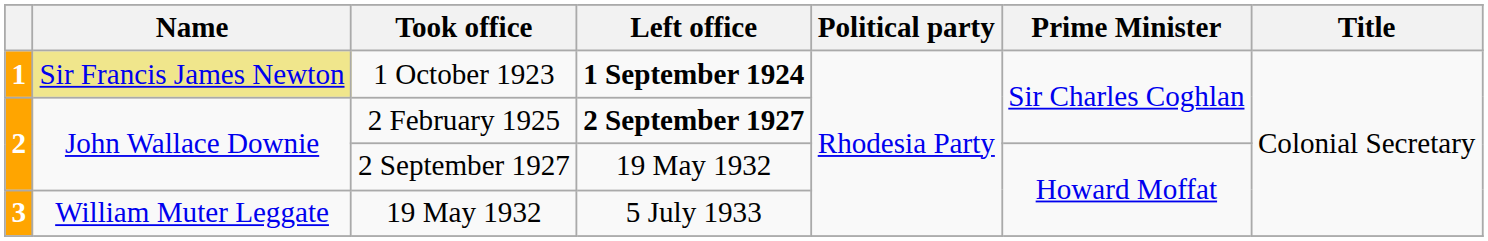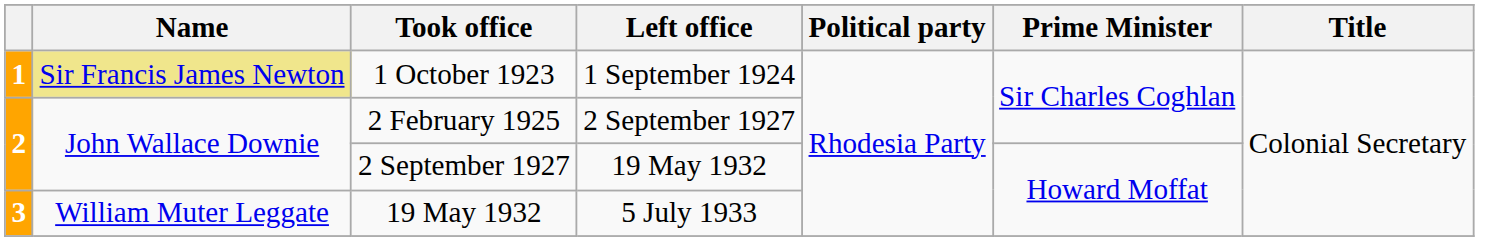(694, 73) bold -> (689, 73) normal
(694, 119) bold -> (689, 119) normal
